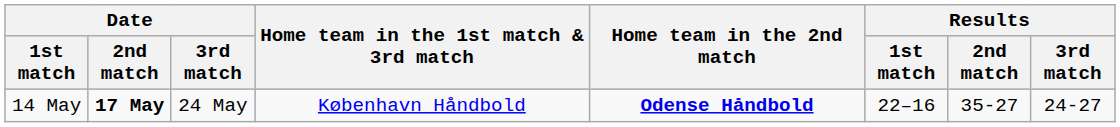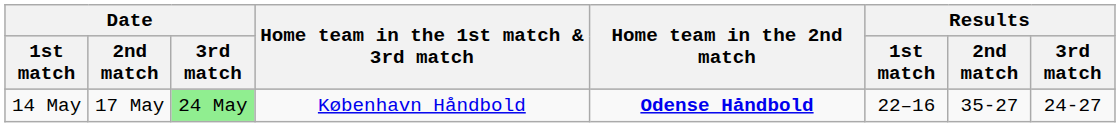(130, 105) bold -> (130, 105) normal
(213, 105) no background -> (213, 105) lightgreen background
